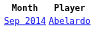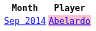(70, 21) no background -> (70, 21) pink background
